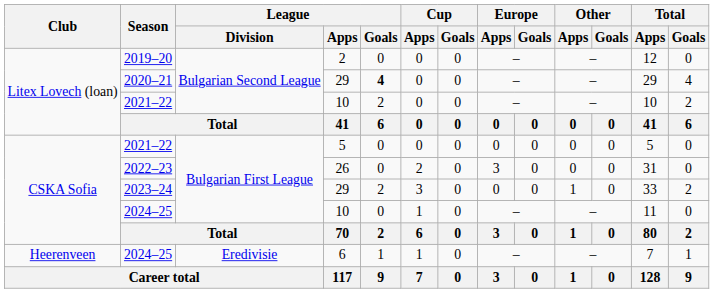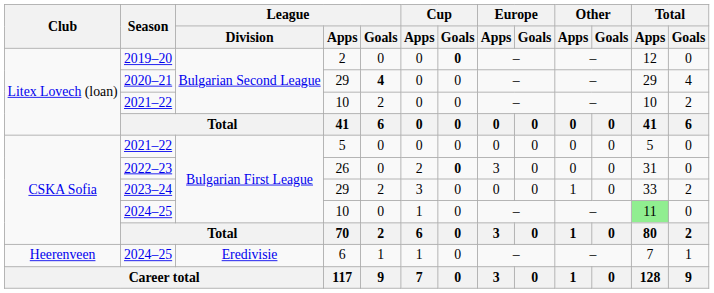(458, 59) normal -> (458, 59) bold
(458, 168) normal -> (458, 168) bold
(650, 211) no background -> (650, 211) lightgreen background
